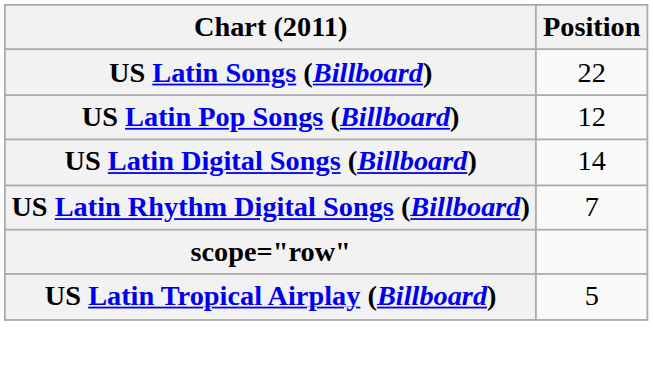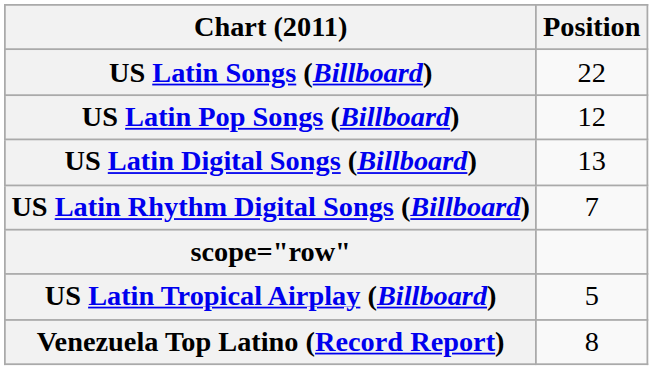(592, 161) 14 -> (592, 161) 13
+ row: (271, 341)
